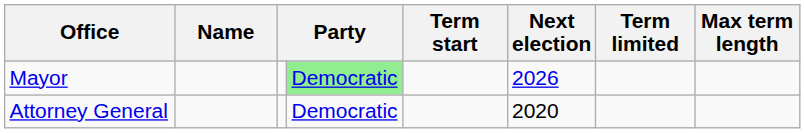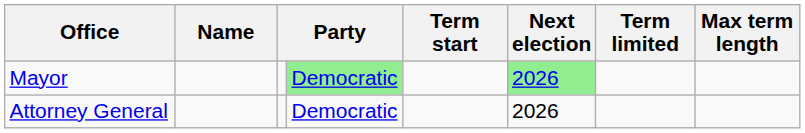(535, 77) no background -> (535, 77) lightgreen background
(535, 111) 2020 -> (535, 111) 2026
